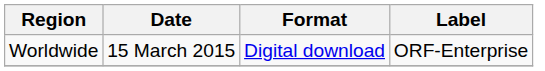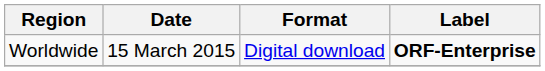(461, 50) normal -> (465, 50) bold
